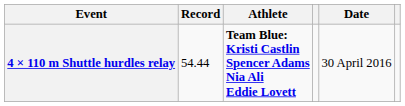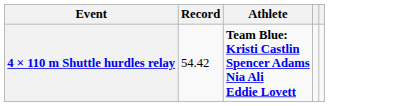- column: (357, 14)
(195, 63) 54.44 -> (195, 63) 54.42
